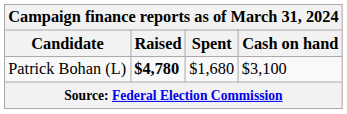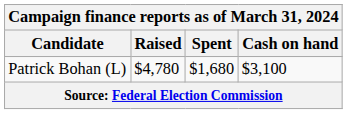(157, 69) bold -> (157, 69) normal
